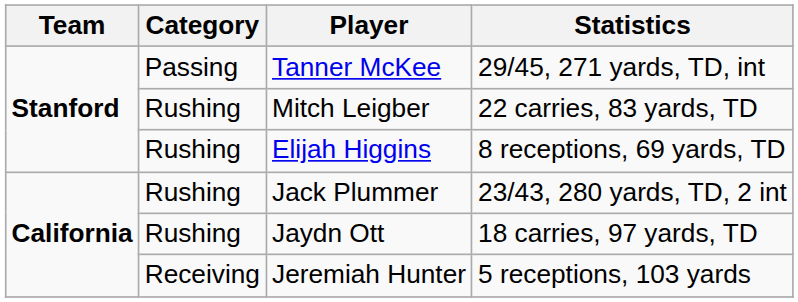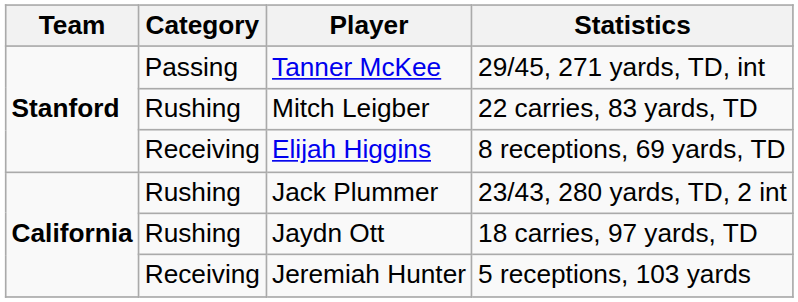(193, 150) Rushing -> (202, 150) Receiving
